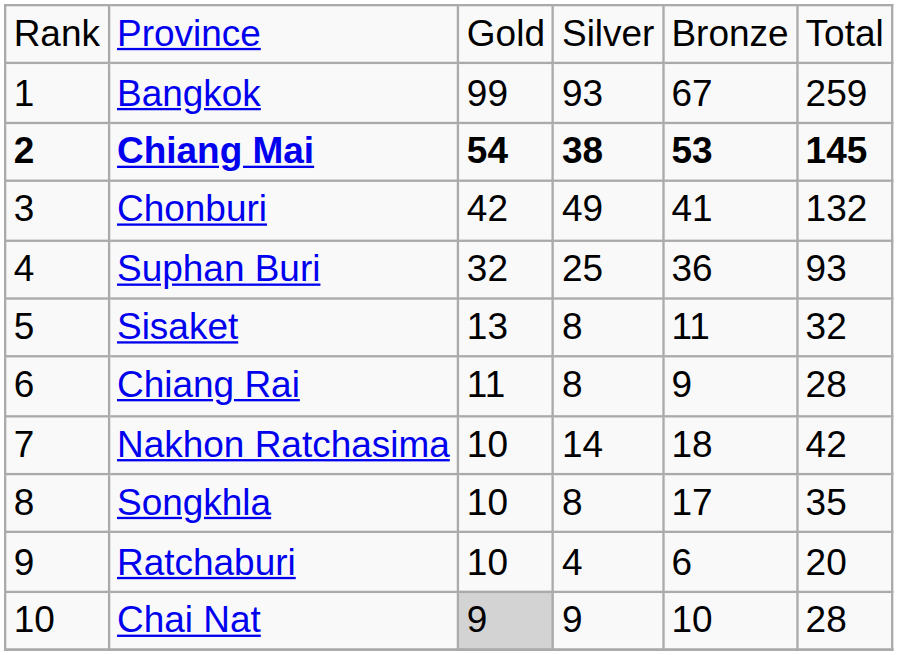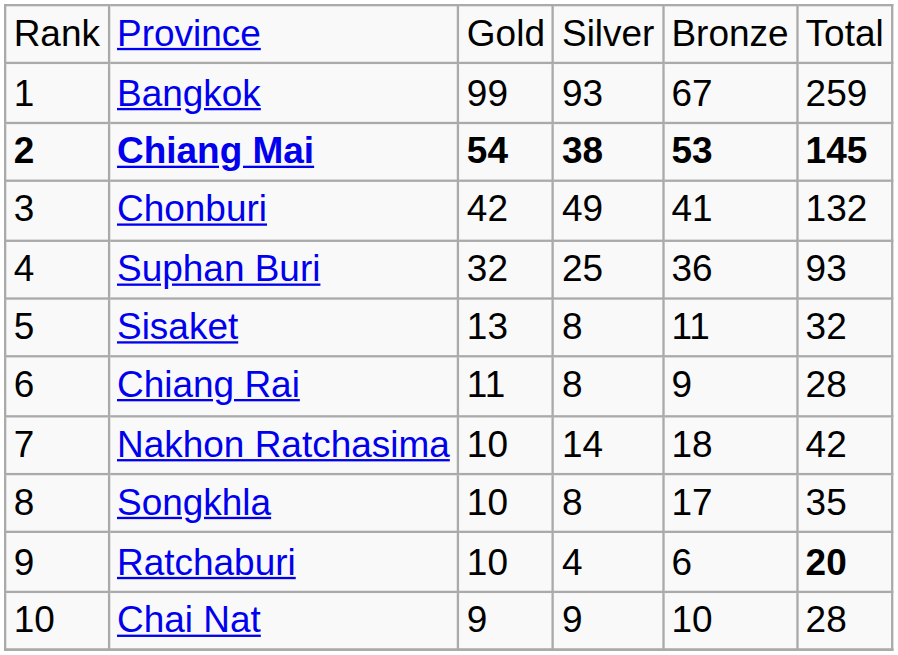(826, 561) normal -> (826, 561) bold
(477, 619) lightgrey background -> (477, 619) no background
